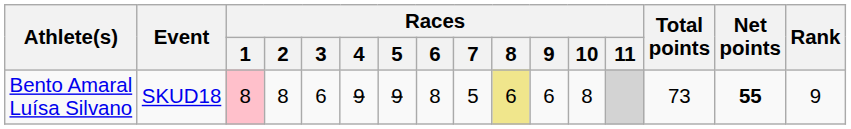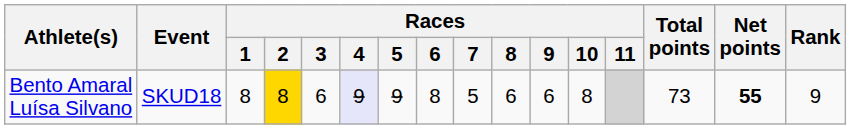(245, 97) pink background -> (245, 97) no background
(283, 97) no background -> (283, 97) gold background
(359, 97) no background -> (359, 97) lavender background
(511, 97) khaki background -> (511, 97) no background
